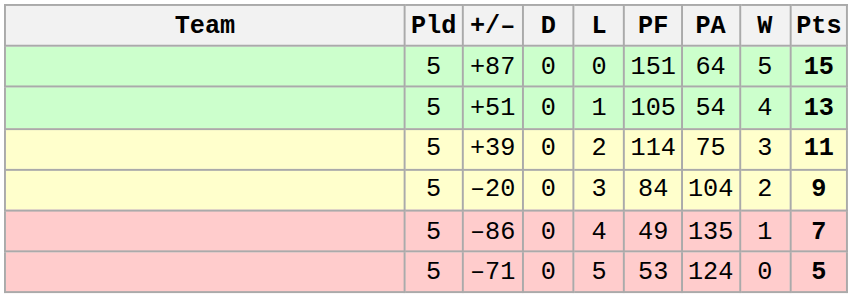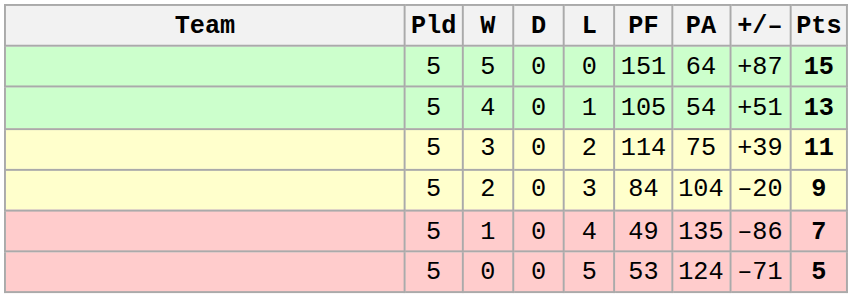columns swapped: (765, 26) <-> (493, 26)
